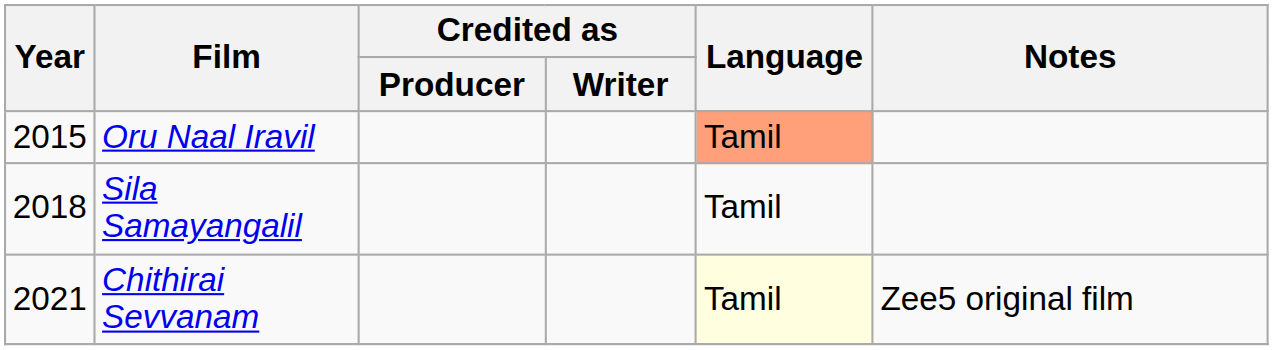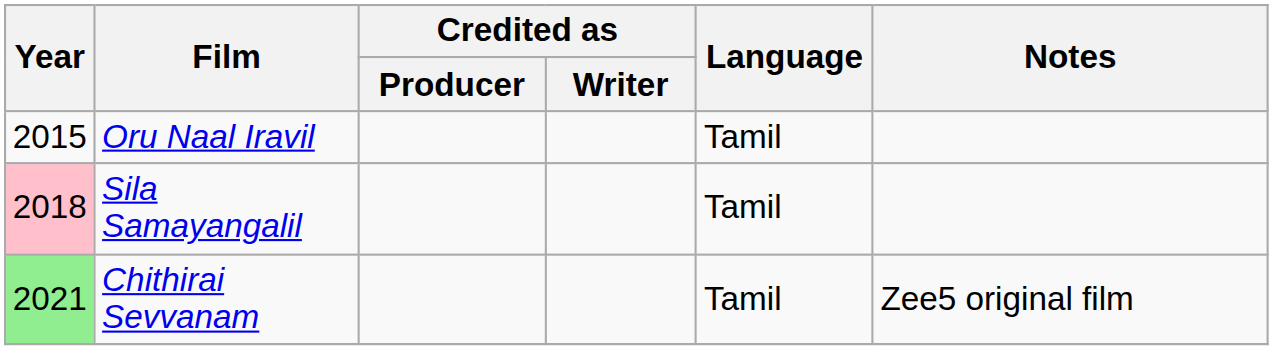(743, 136) lightsalmon background -> (743, 136) no background
(50, 207) no background -> (50, 207) pink background
(50, 298) no background -> (50, 298) lightgreen background
(743, 298) lightyellow background -> (743, 298) no background
